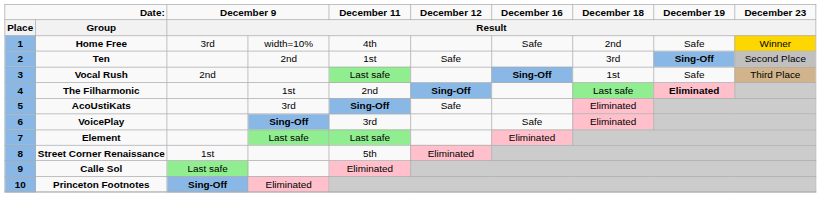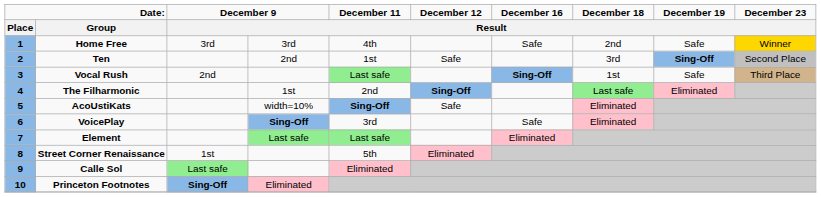(289, 43) width=10% -> (289, 43) 3rd
(694, 90) bold -> (694, 90) normal
(289, 106) 3rd -> (289, 106) width=10%
